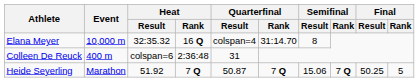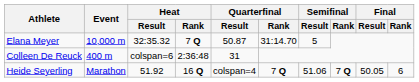(193, 41) 16 Q -> (193, 41) 7 Q
(235, 41) colspan=4 -> (235, 41) 50.87
(315, 41) 8 -> (315, 41) 5
(193, 70) 7 Q -> (193, 70) 16 Q
(235, 70) 50.87 -> (235, 70) colspan=4
(315, 70) 15.06 -> (315, 70) 51.06
(372, 70) 50.25 -> (372, 70) 50.05
(401, 70) 5 -> (401, 70) 6
